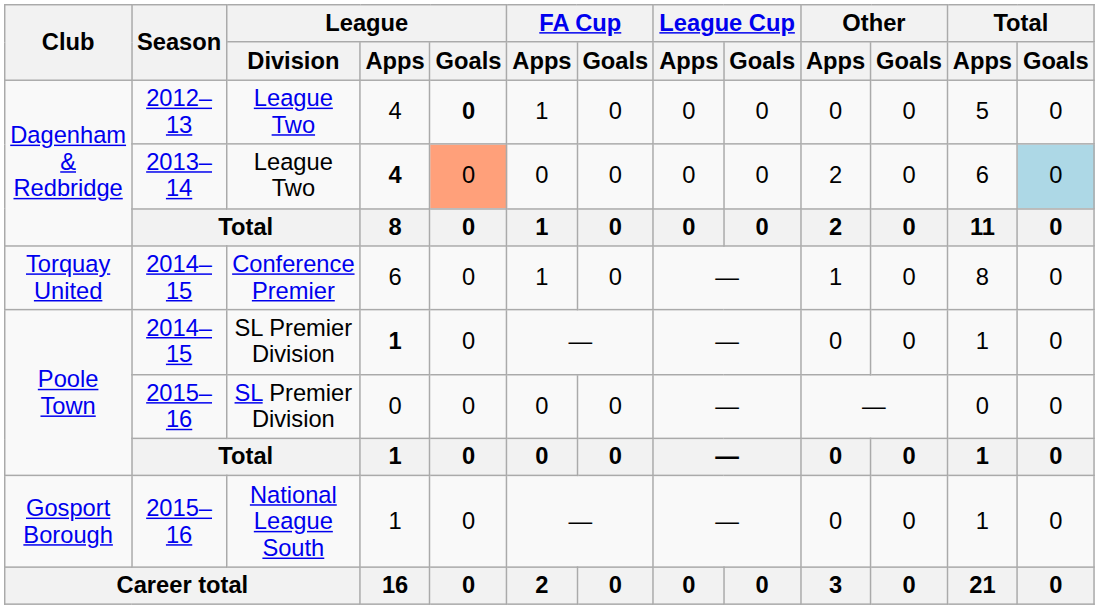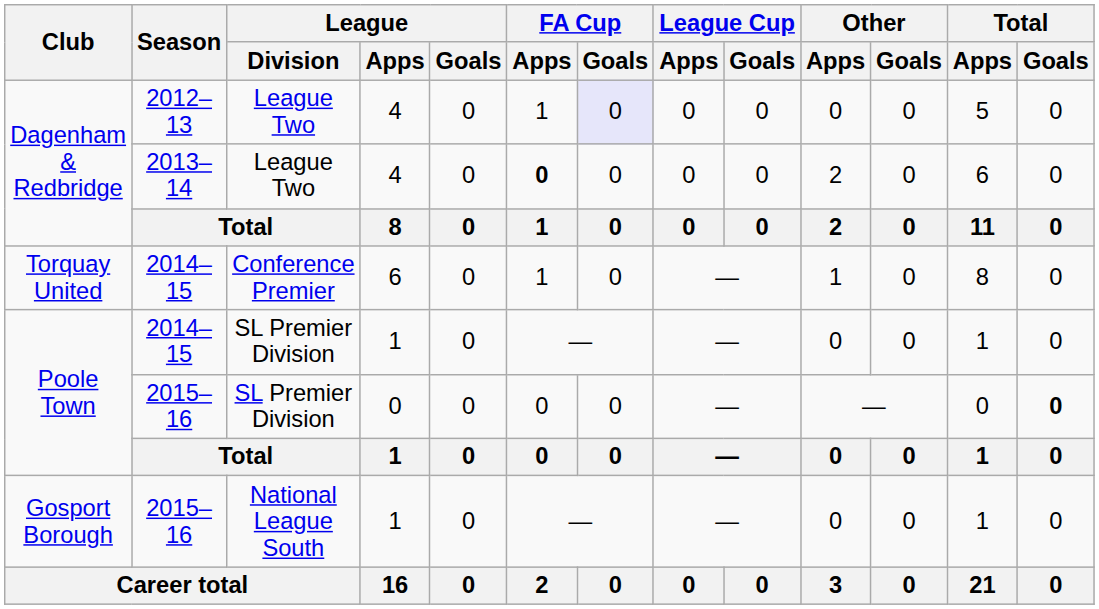(468, 111) bold -> (468, 111) normal
(615, 111) no background -> (615, 111) lavender background
(395, 175) bold -> (395, 175) normal
(468, 175) lightsalmon background -> (468, 175) no background
(542, 175) normal -> (542, 175) bold
(1056, 175) lightblue background -> (1056, 175) no background
(395, 341) bold -> (395, 341) normal
(1056, 406) normal -> (1056, 406) bold
